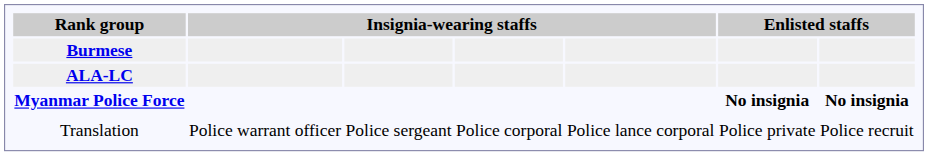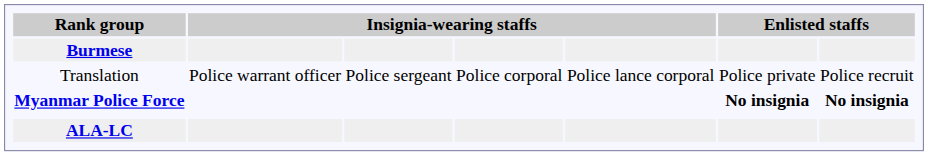rows swapped: (99, 75) <-> (99, 130)
